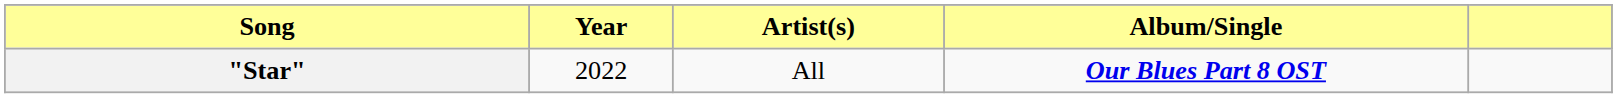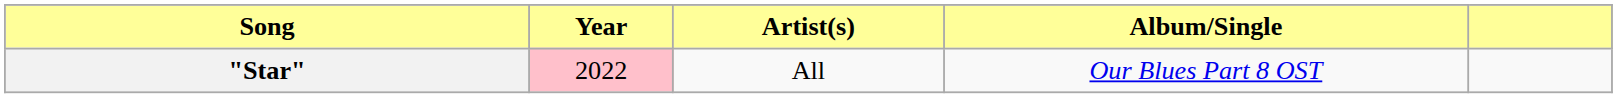(601, 69) no background -> (601, 69) pink background
(1206, 69) bold -> (1206, 69) normal
